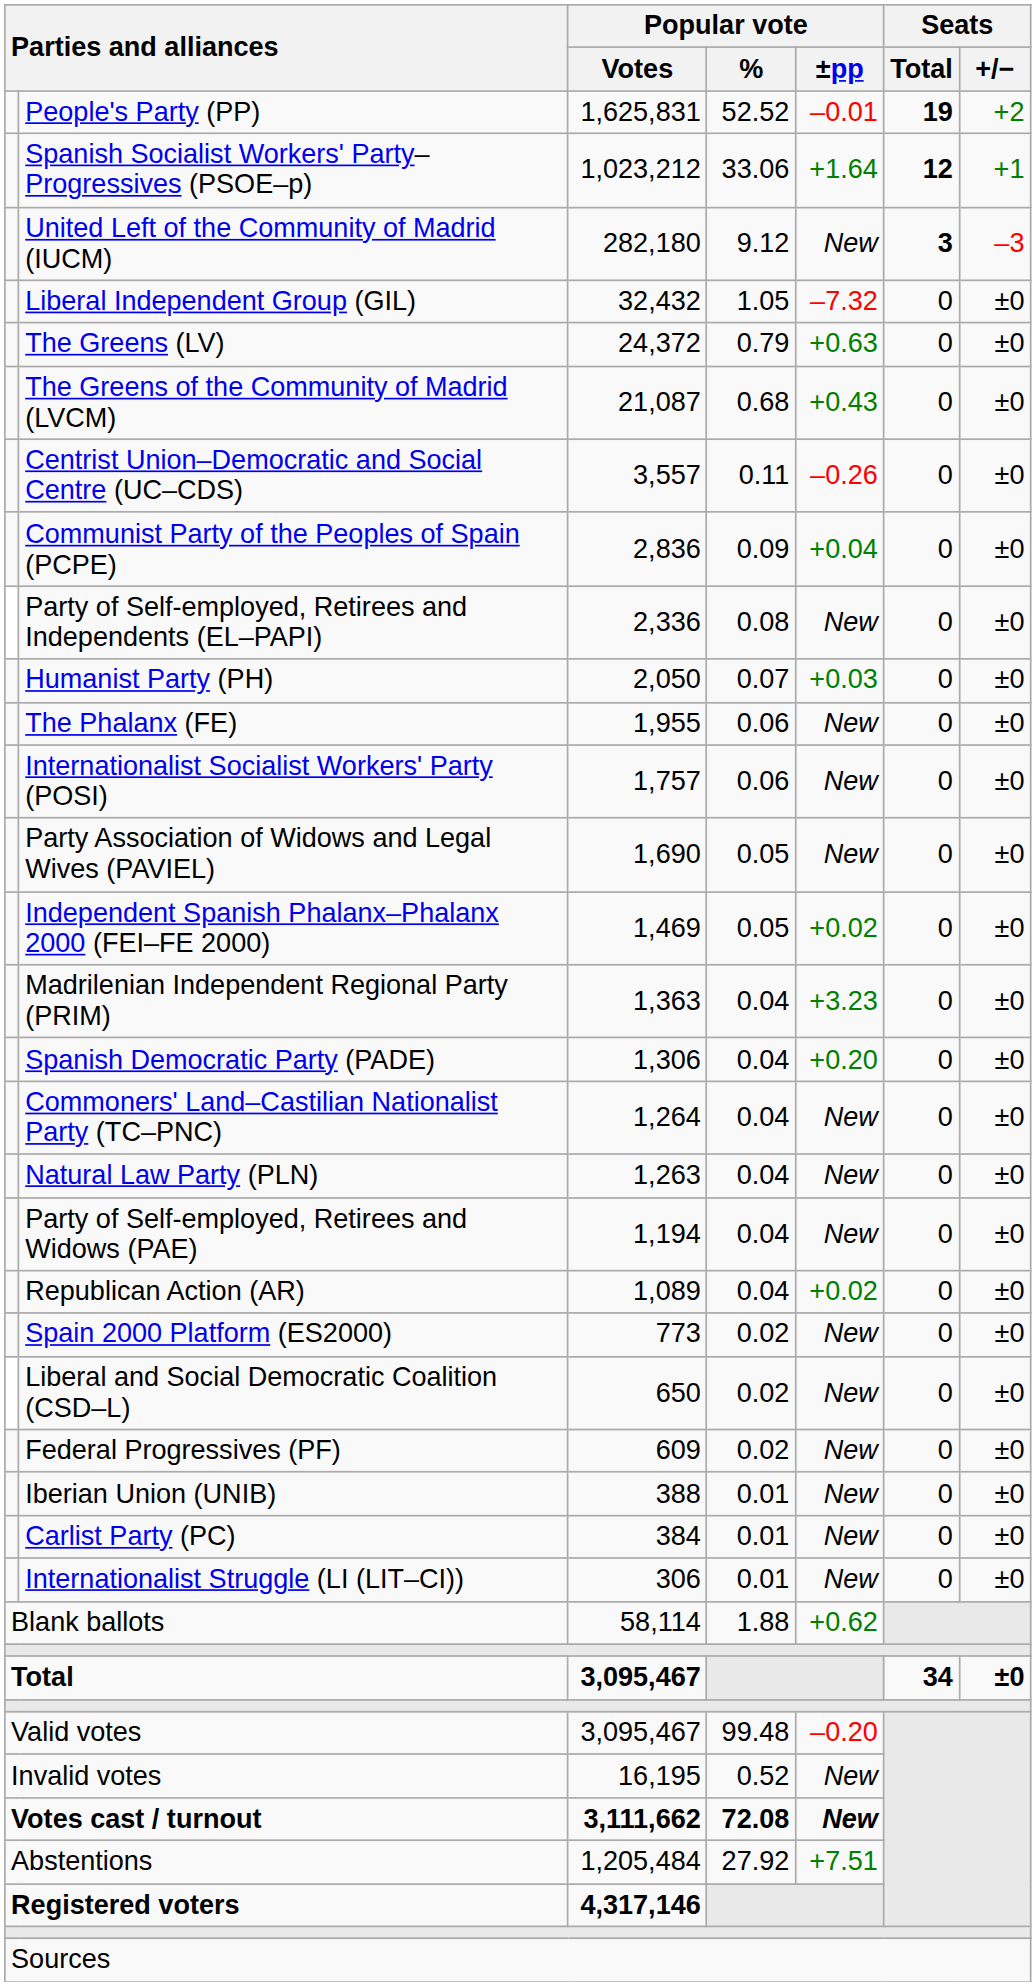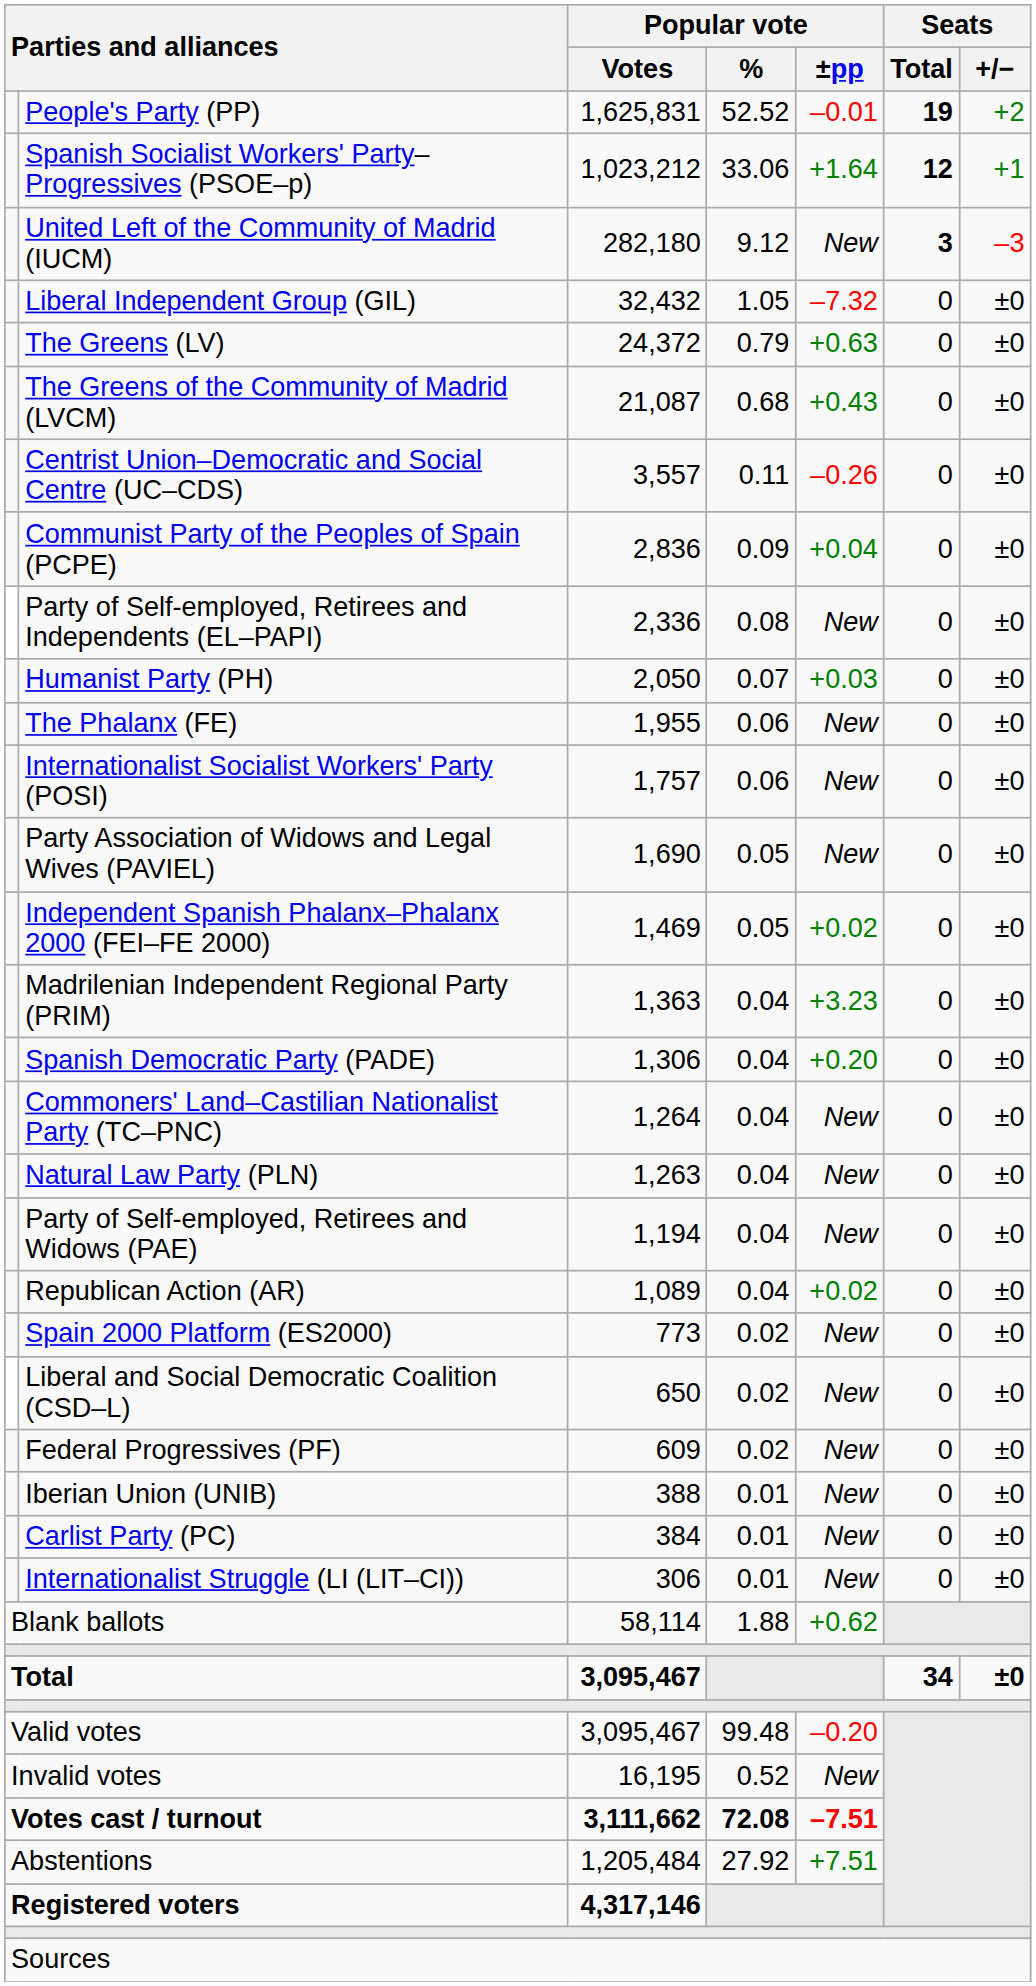(850, 1818) New -> (844, 1818) –7.51
